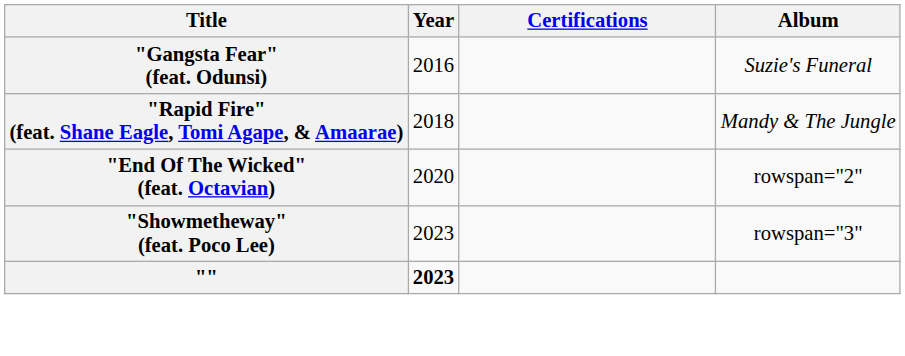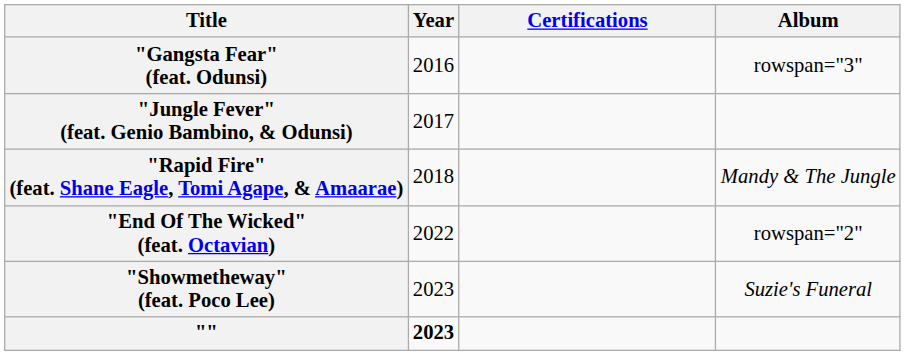(808, 65) Suzie's Funeral -> (808, 65) rowspan="3"
+ row: (206, 121)
(433, 177) 2020 -> (433, 233) 2022
(808, 233) rowspan="3" -> (808, 289) Suzie's Funeral
